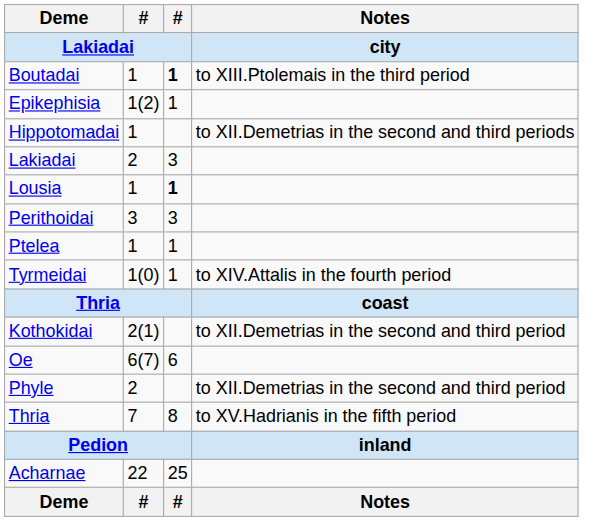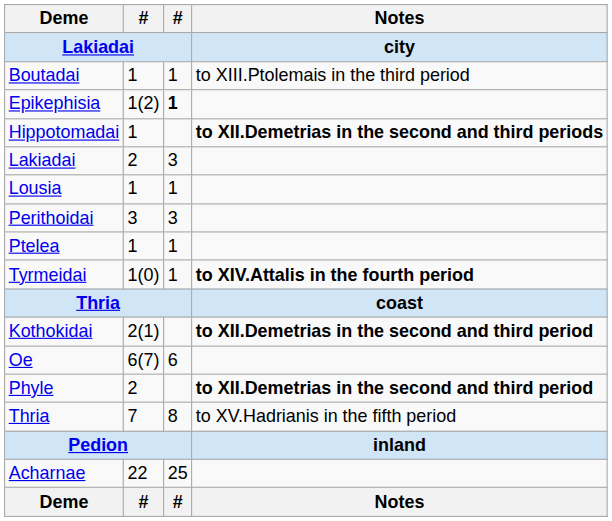(173, 75) bold -> (173, 75) normal
(173, 103) normal -> (173, 103) bold
(385, 132) normal -> (399, 132) bold
(173, 189) bold -> (173, 189) normal
(324, 274) normal -> (335, 274) bold
(381, 331) normal -> (394, 331) bold
(381, 388) normal -> (394, 388) bold
